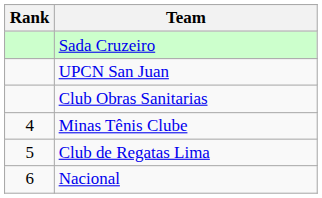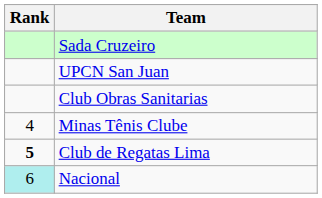(30, 152) normal -> (30, 152) bold
(30, 179) no background -> (30, 179) paleturquoise background
